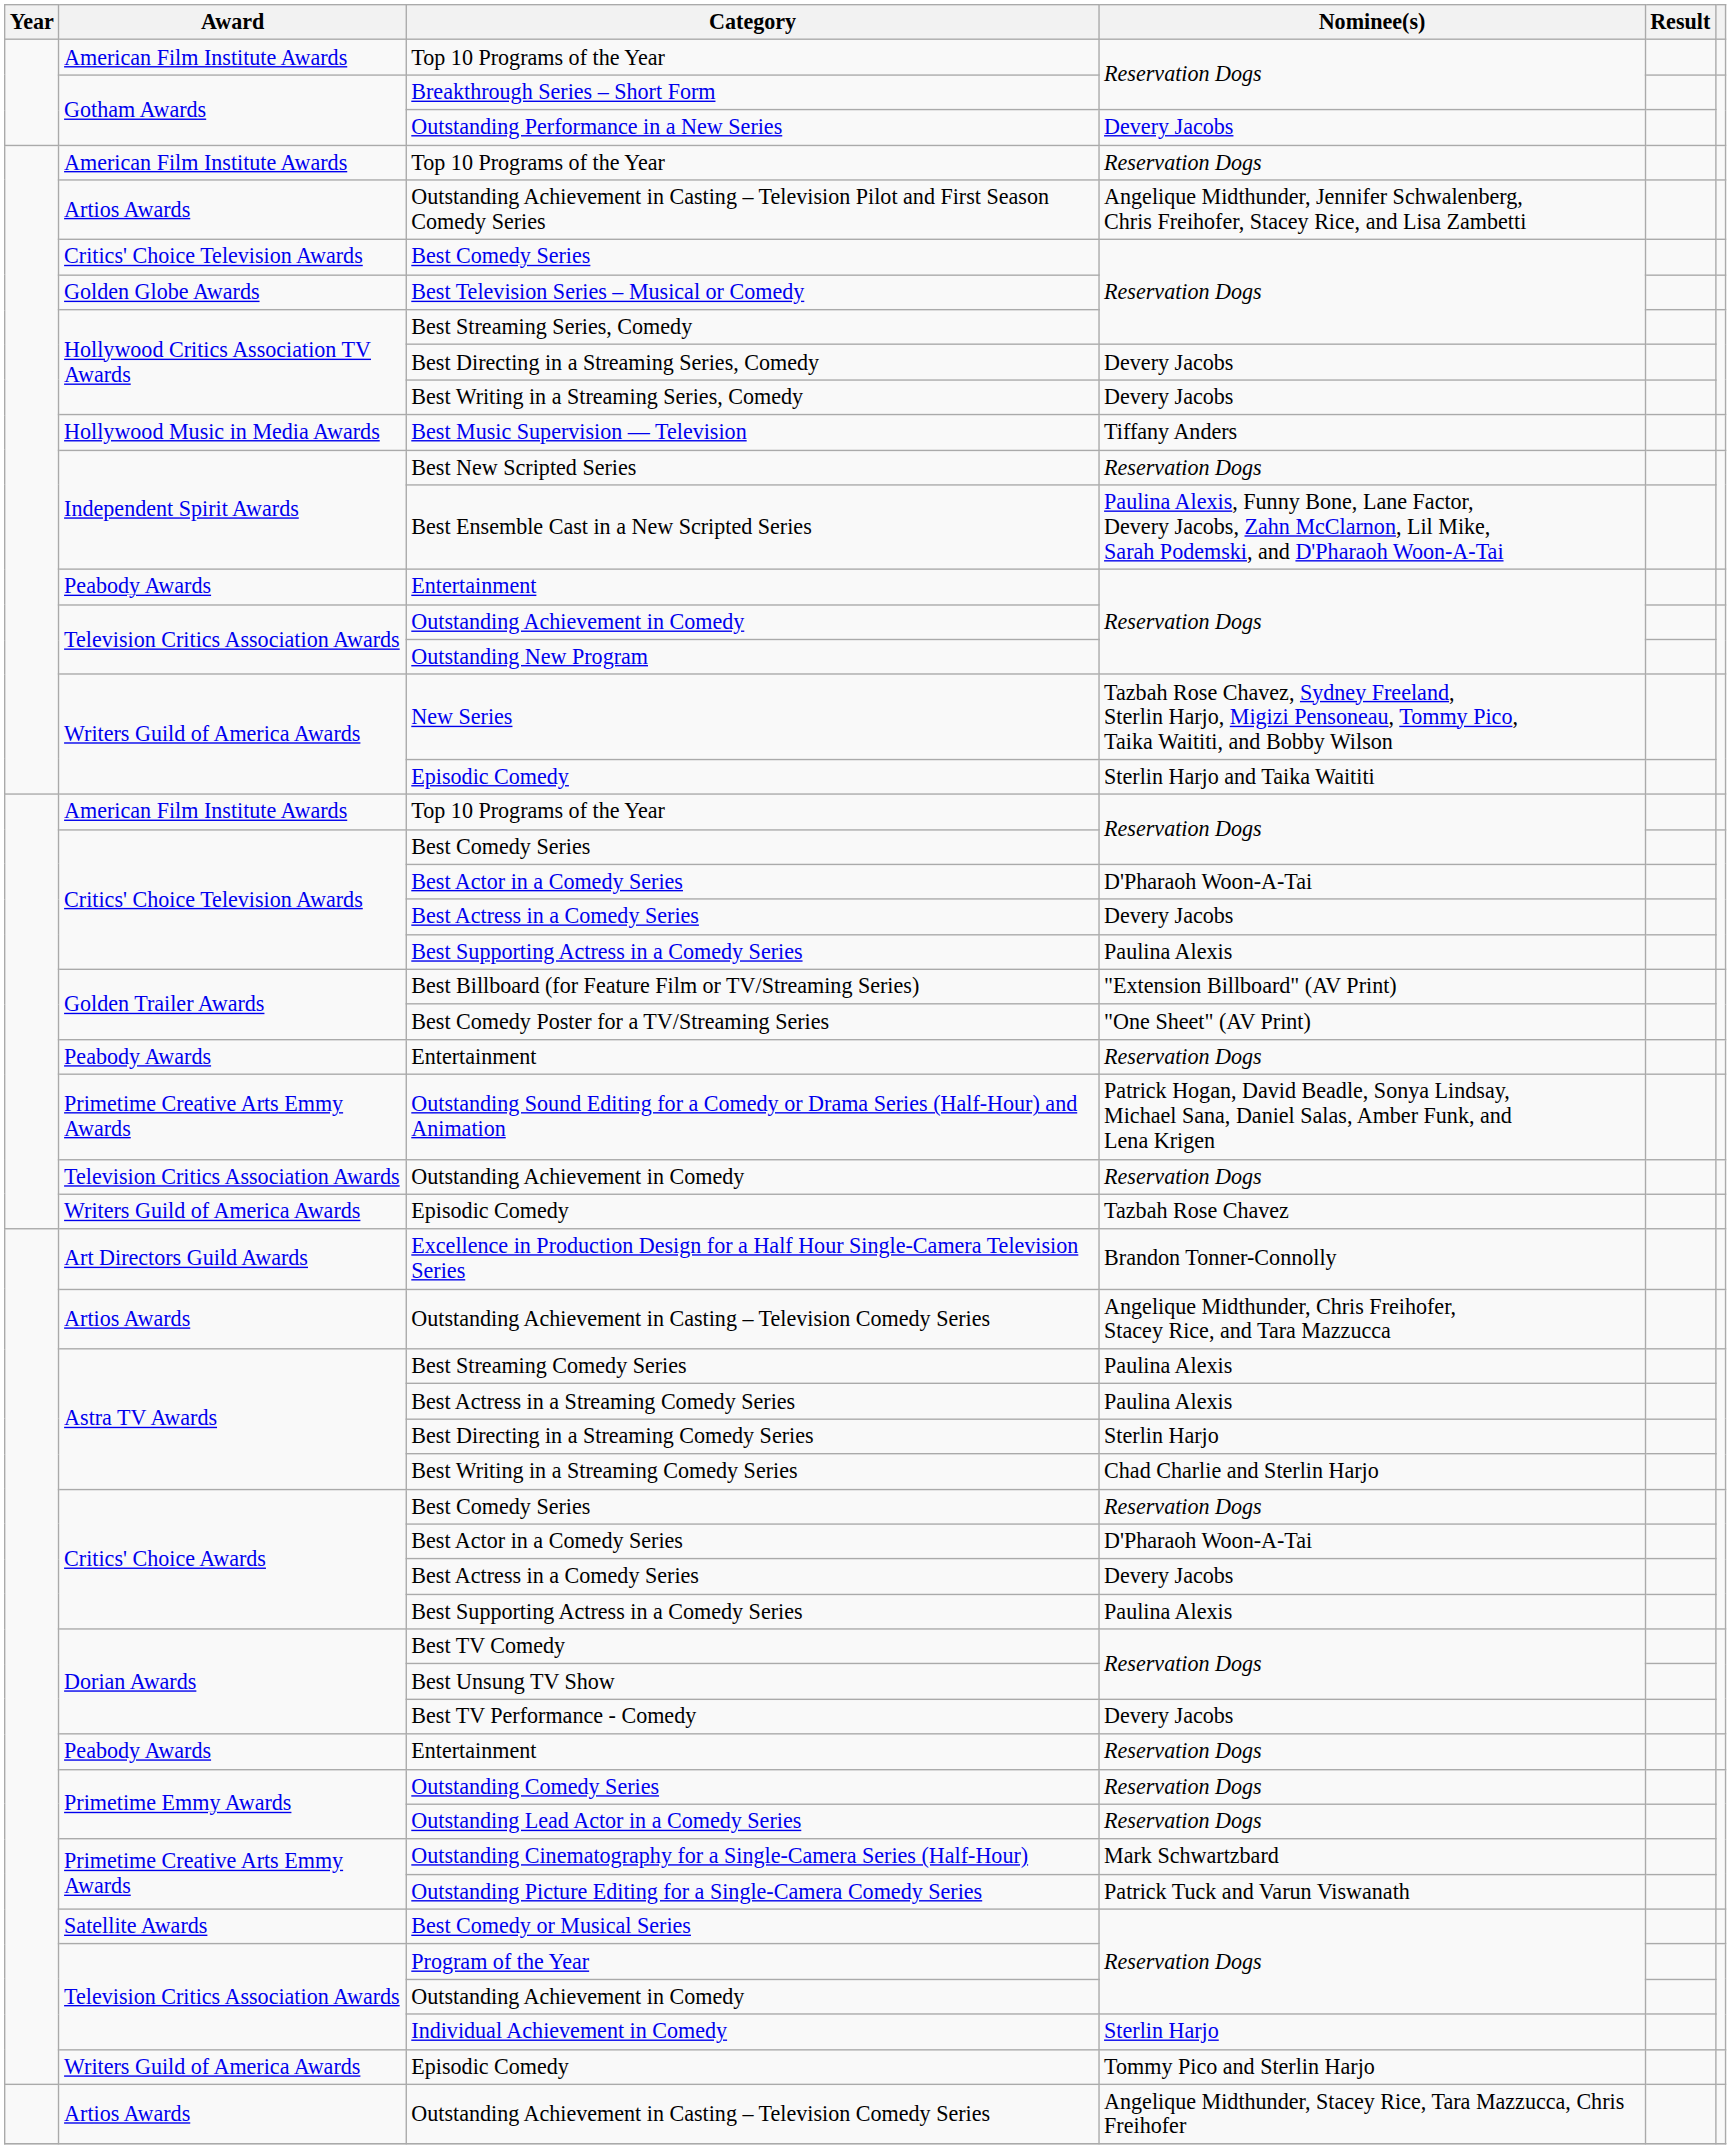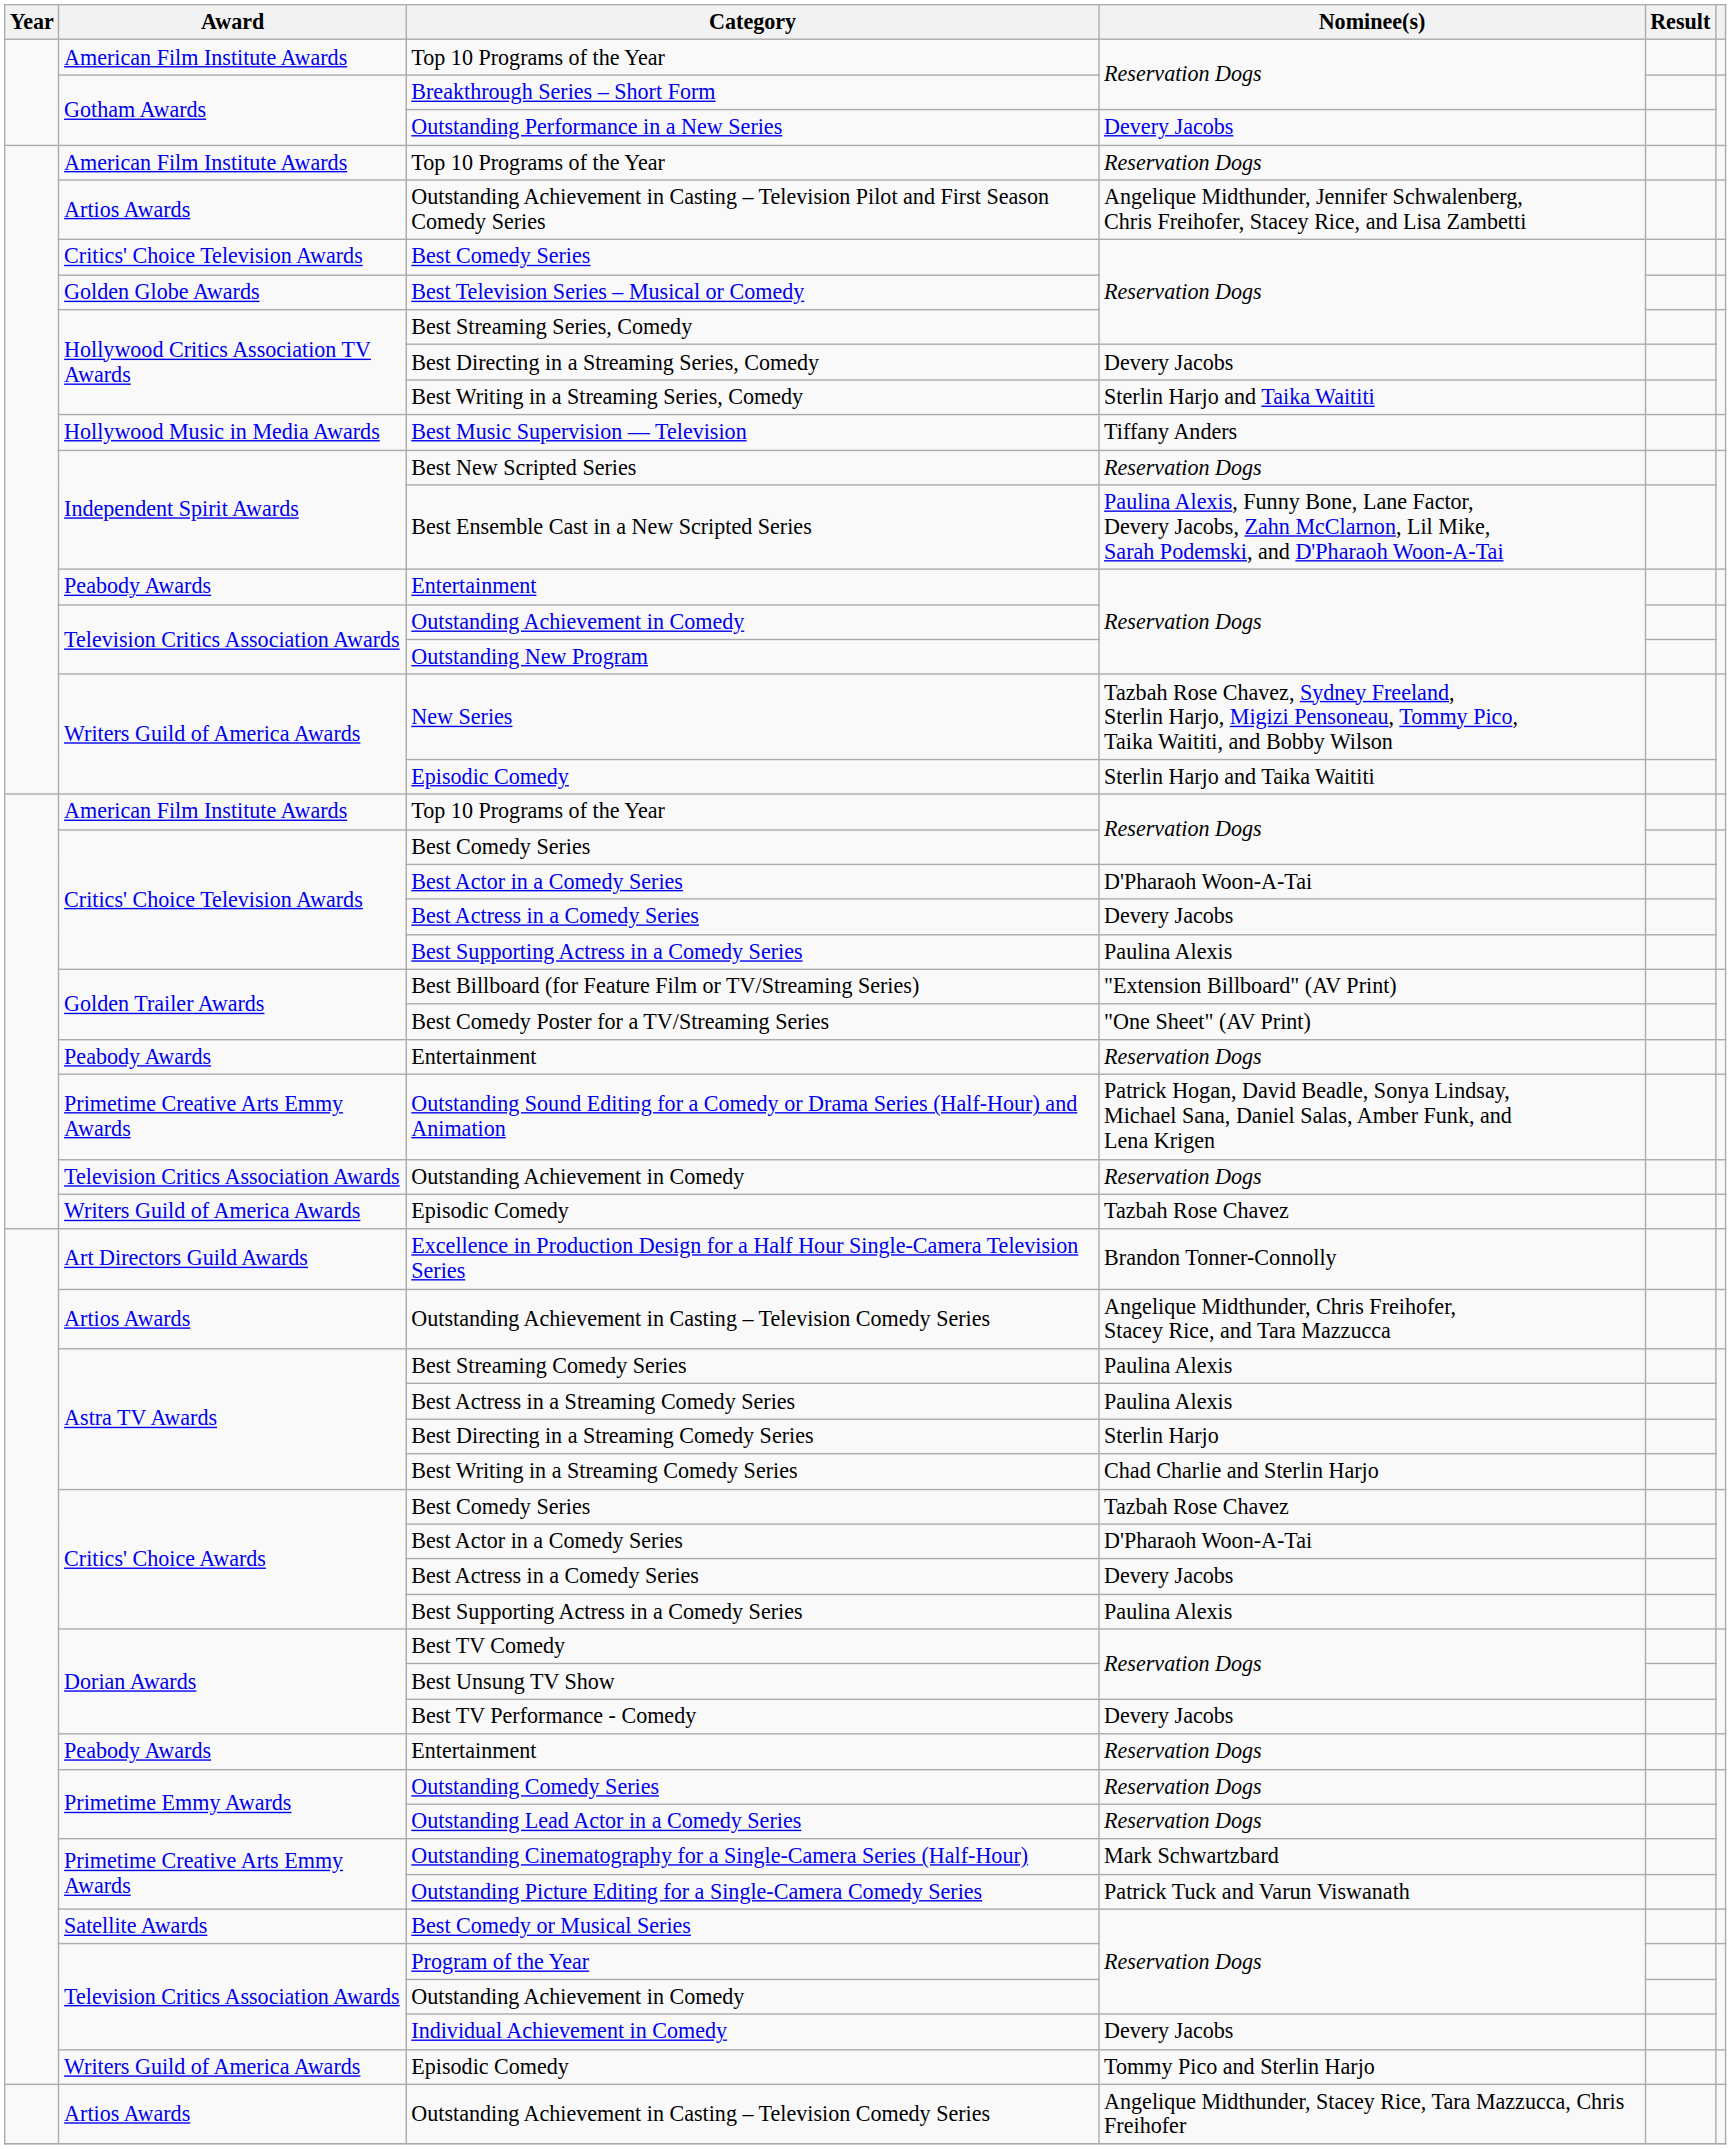(1169, 397) Devery Jacobs -> (1239, 397) Sterlin Harjo and Taika Waititi
(1183, 1506) Reservation Dogs -> (1196, 1506) Tazbah Rose Chavez
(1161, 2031) Sterlin Harjo -> (1169, 2031) Devery Jacobs
